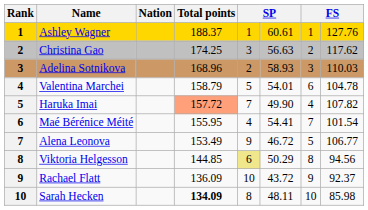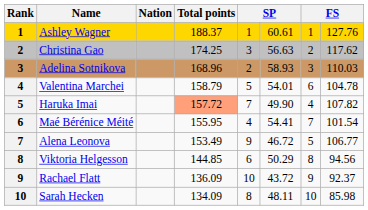(249, 159) khaki background -> (249, 159) no background
(206, 196) bold -> (206, 196) normal
